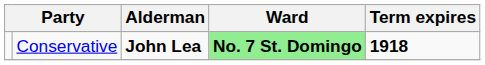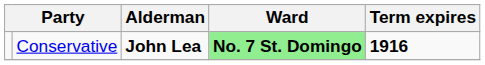(389, 45) 1918 -> (389, 45) 1916
